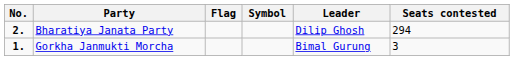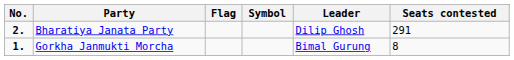(402, 30) 294 -> (402, 30) 291
(395, 47) 3 -> (395, 47) 8
